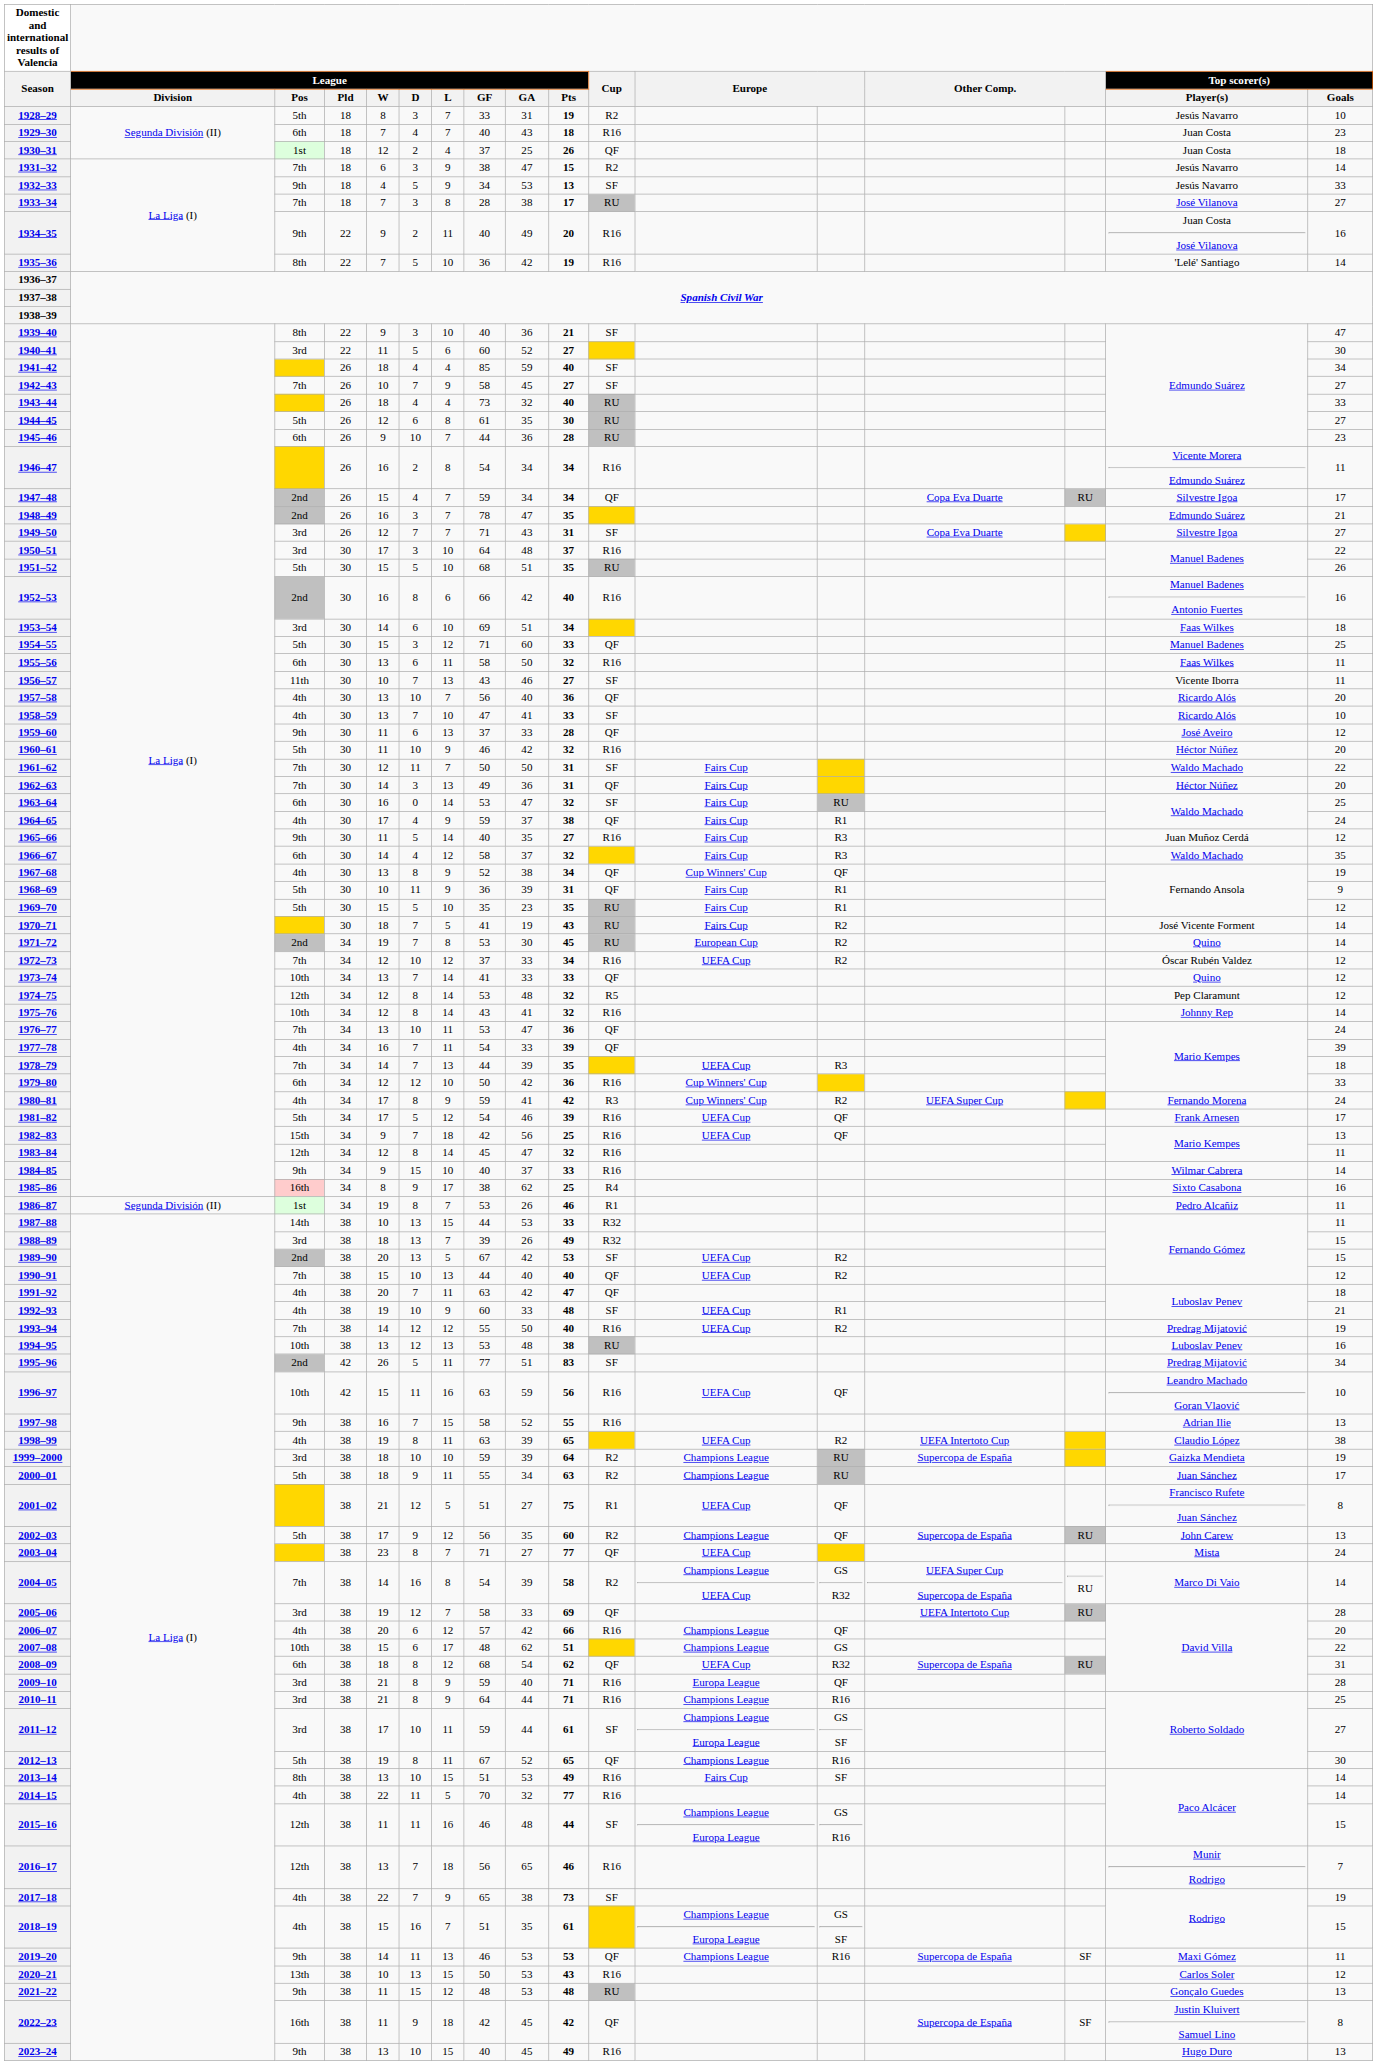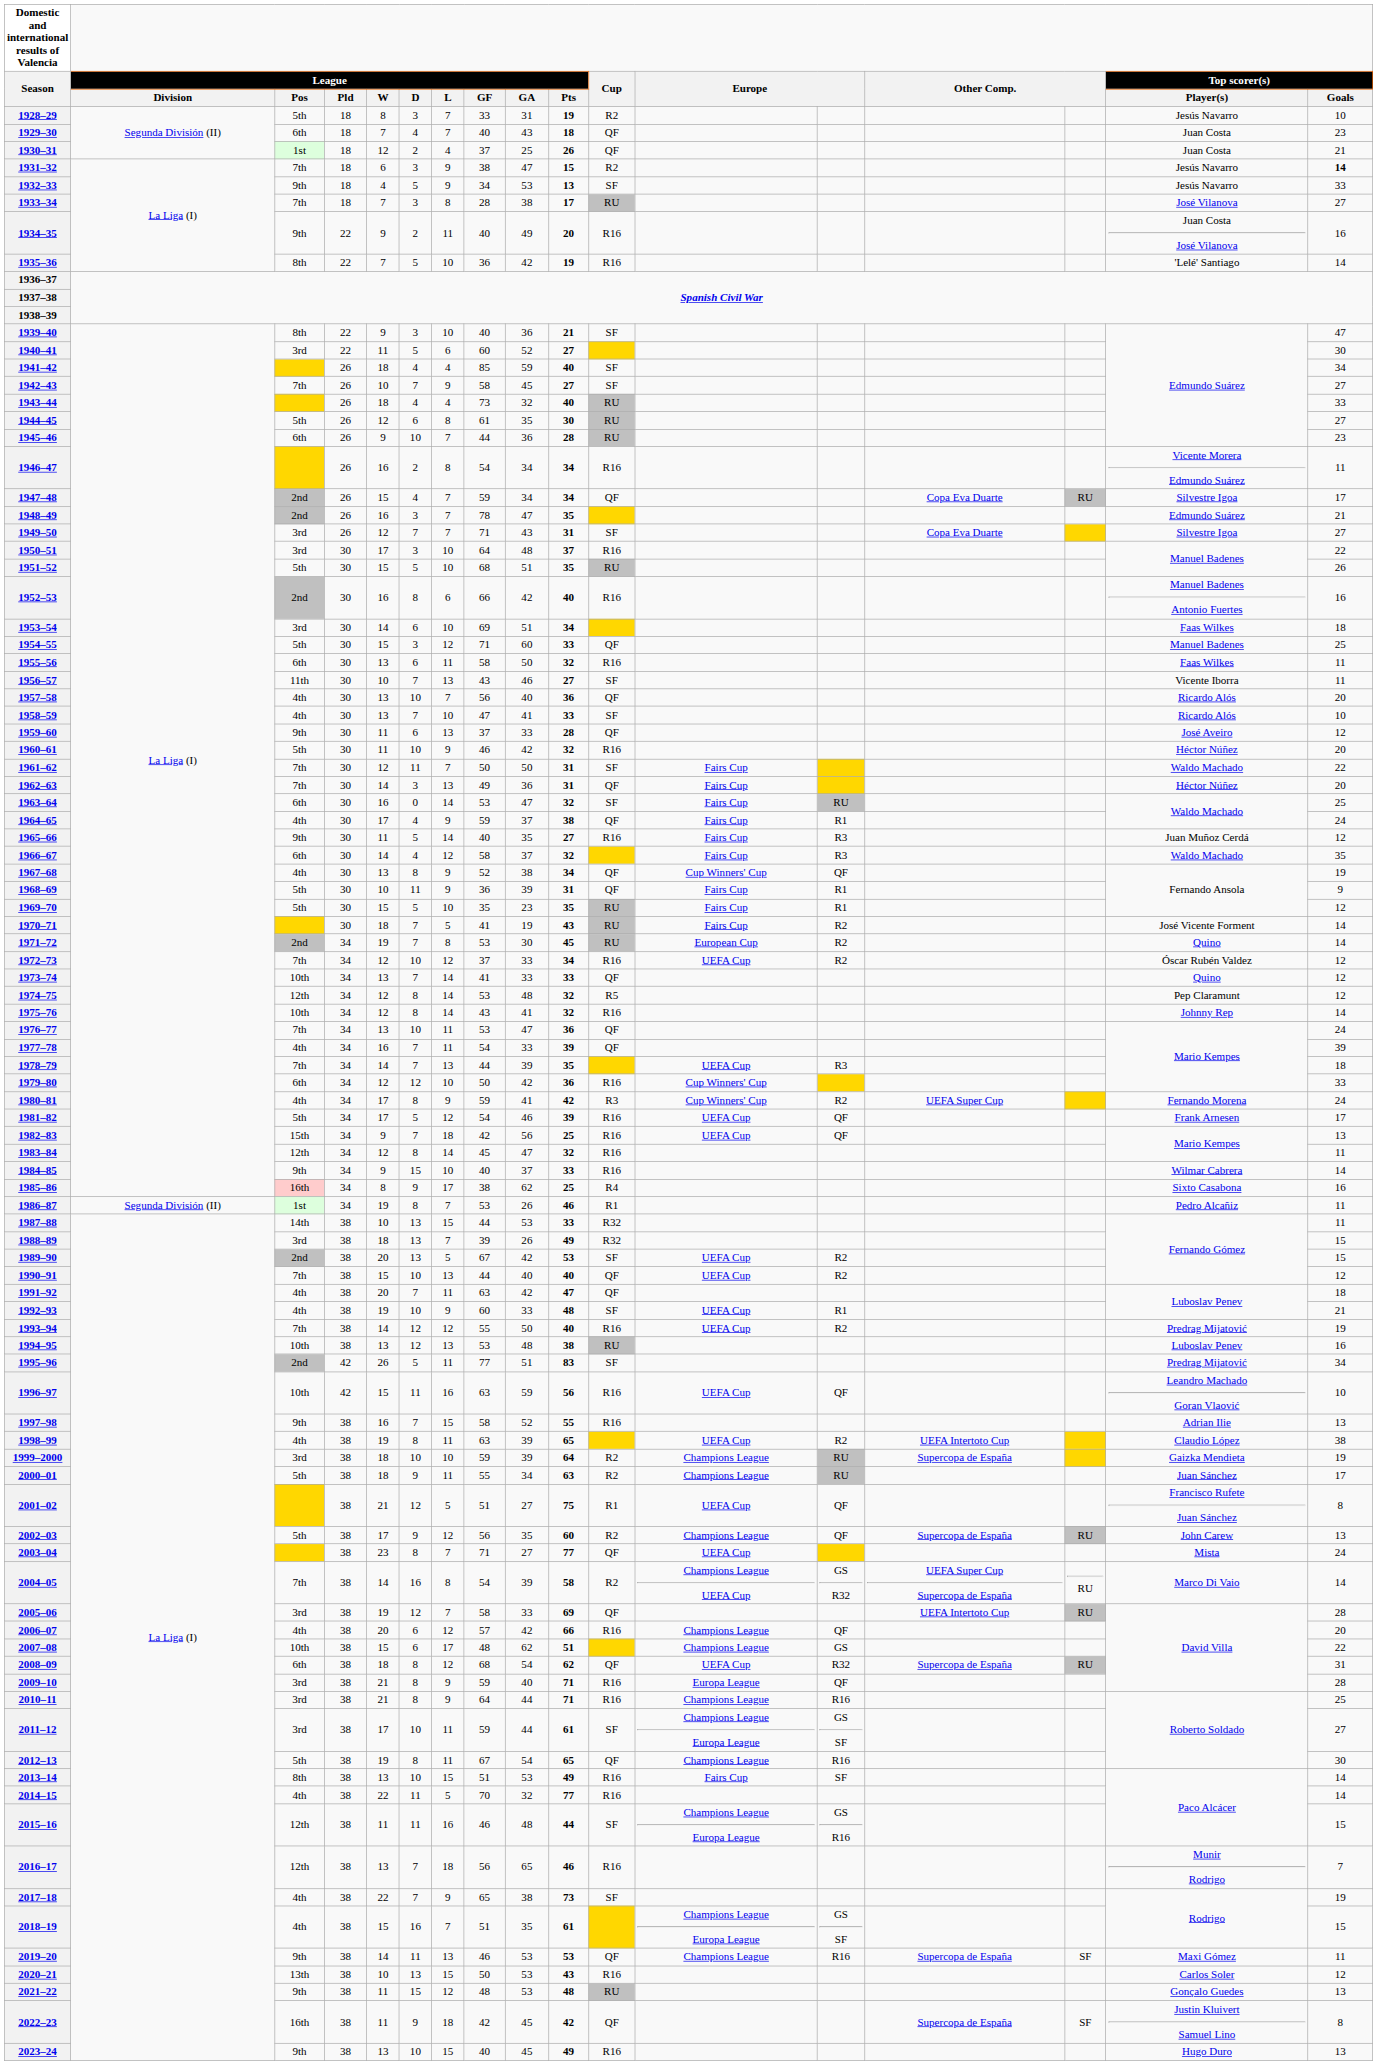(612, 132) R16 -> (612, 132) QF
(1340, 150) 18 -> (1340, 150) 21
(1340, 167) normal -> (1340, 167) bold
(527, 1760) 52 -> (527, 1760) 54
